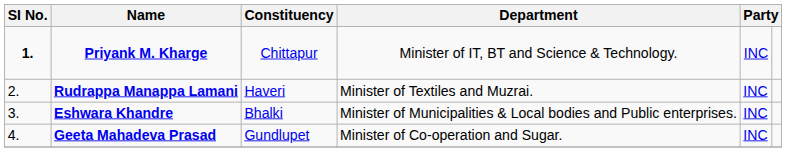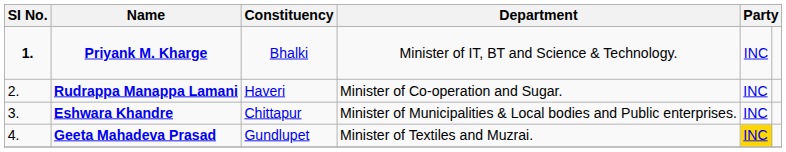(289, 53) Chittapur -> (289, 53) Bhalki
(437, 90) Minister of Textiles and Muzrai. -> (451, 90) Minister of Co-operation and Sugar.
(264, 113) Bhalki -> (273, 113) Chittapur
(451, 135) Minister of Co-operation and Sugar. -> (437, 135) Minister of Textiles and Muzrai.
(755, 135) no background -> (755, 135) gold background
